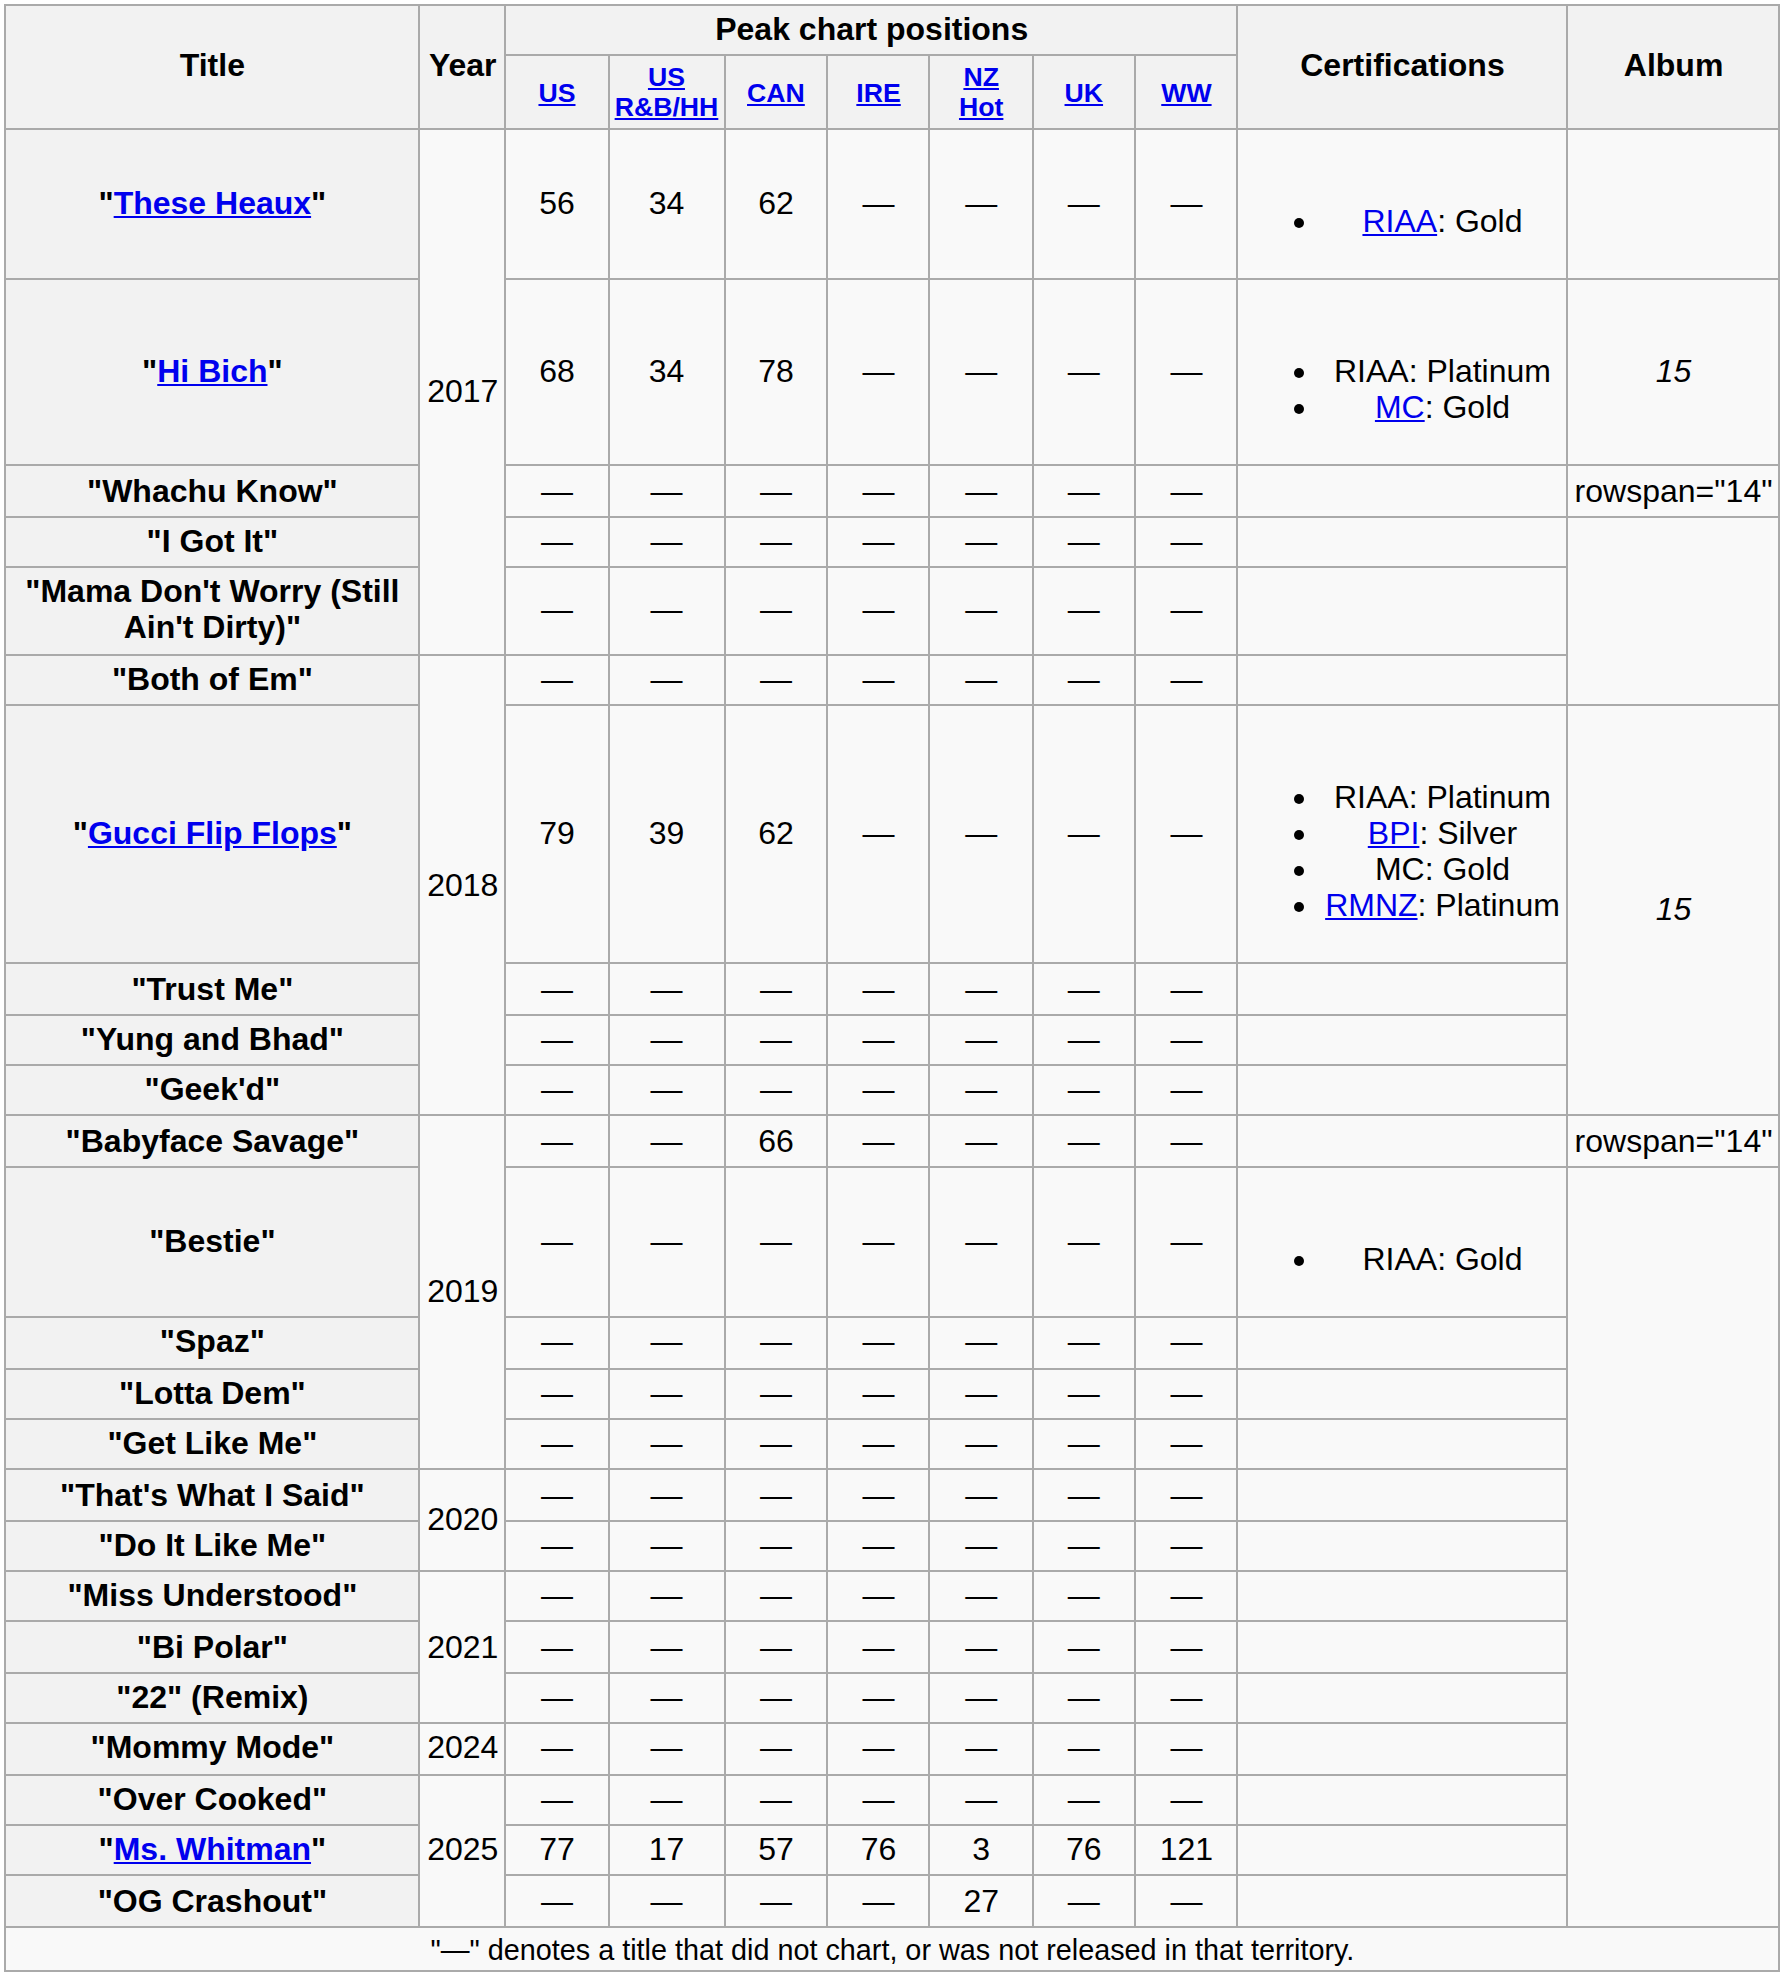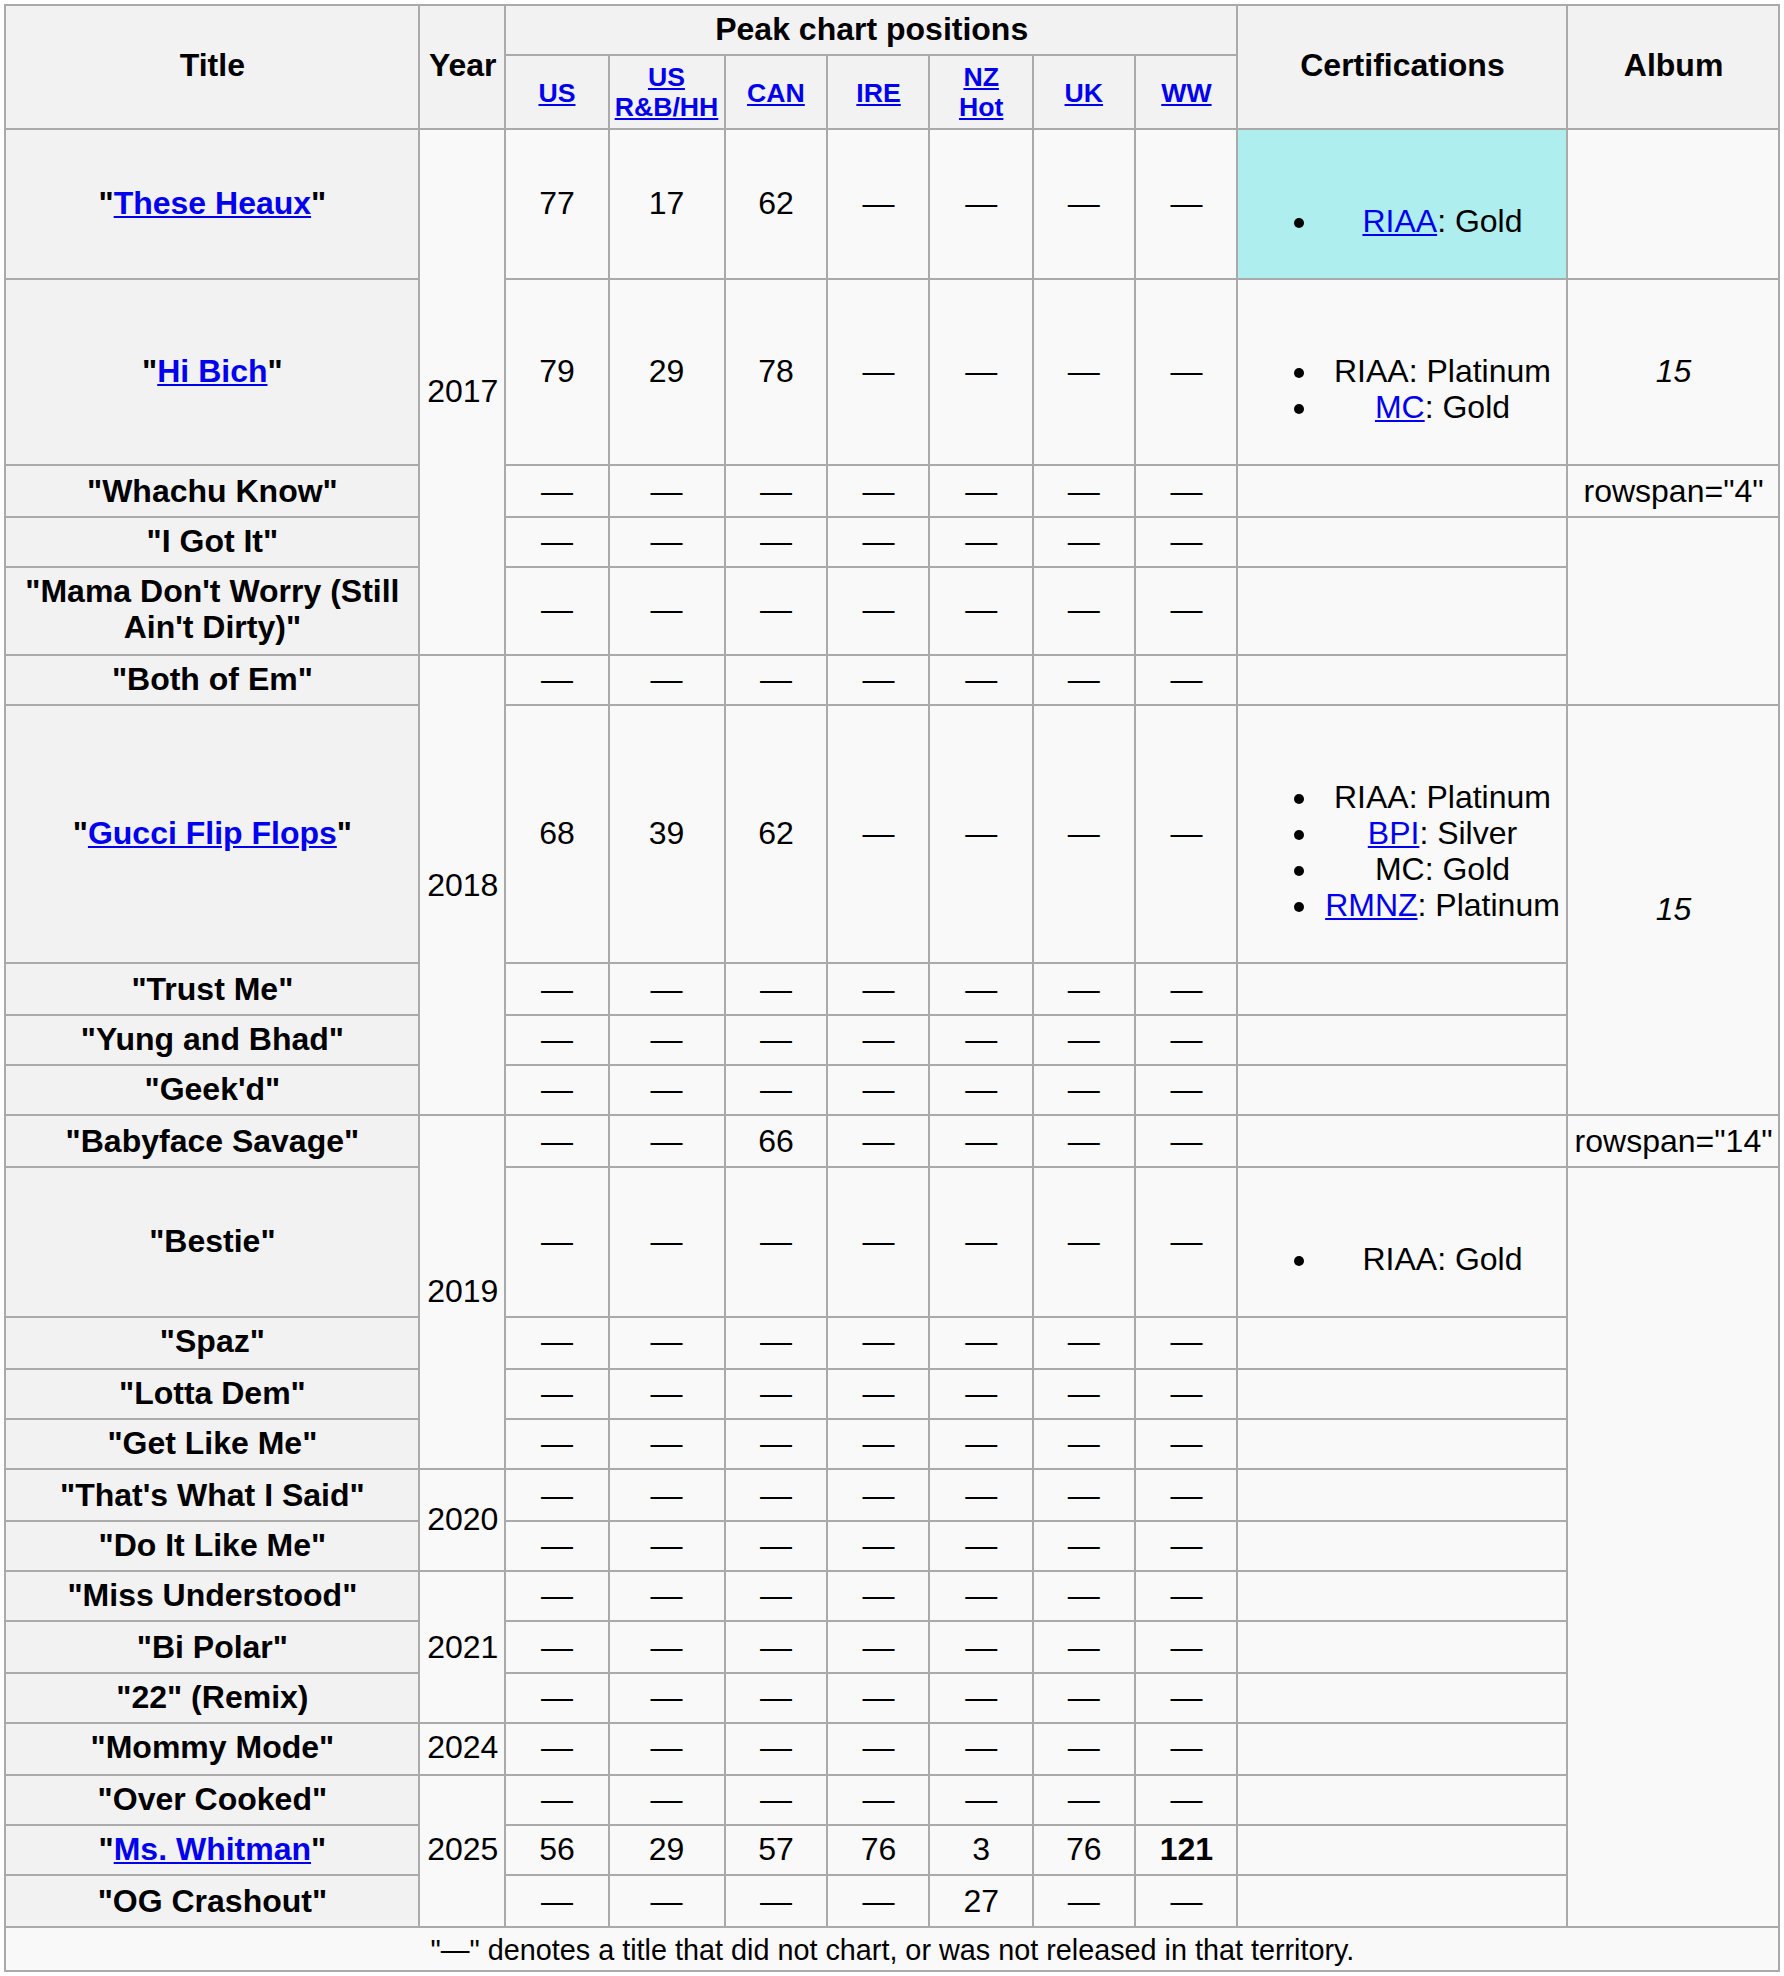(557, 203) 56 -> (557, 203) 77
(666, 203) 34 -> (666, 203) 17
(1402, 222) no background -> (1402, 222) paleturquoise background
(557, 372) 68 -> (557, 372) 79
(666, 372) 34 -> (666, 372) 29
(1674, 490) rowspan="14" -> (1674, 490) rowspan="4"
(557, 833) 79 -> (557, 833) 68
(557, 1849) 77 -> (557, 1849) 56
(666, 1849) 17 -> (666, 1849) 29
(1186, 1849) normal -> (1186, 1849) bold
